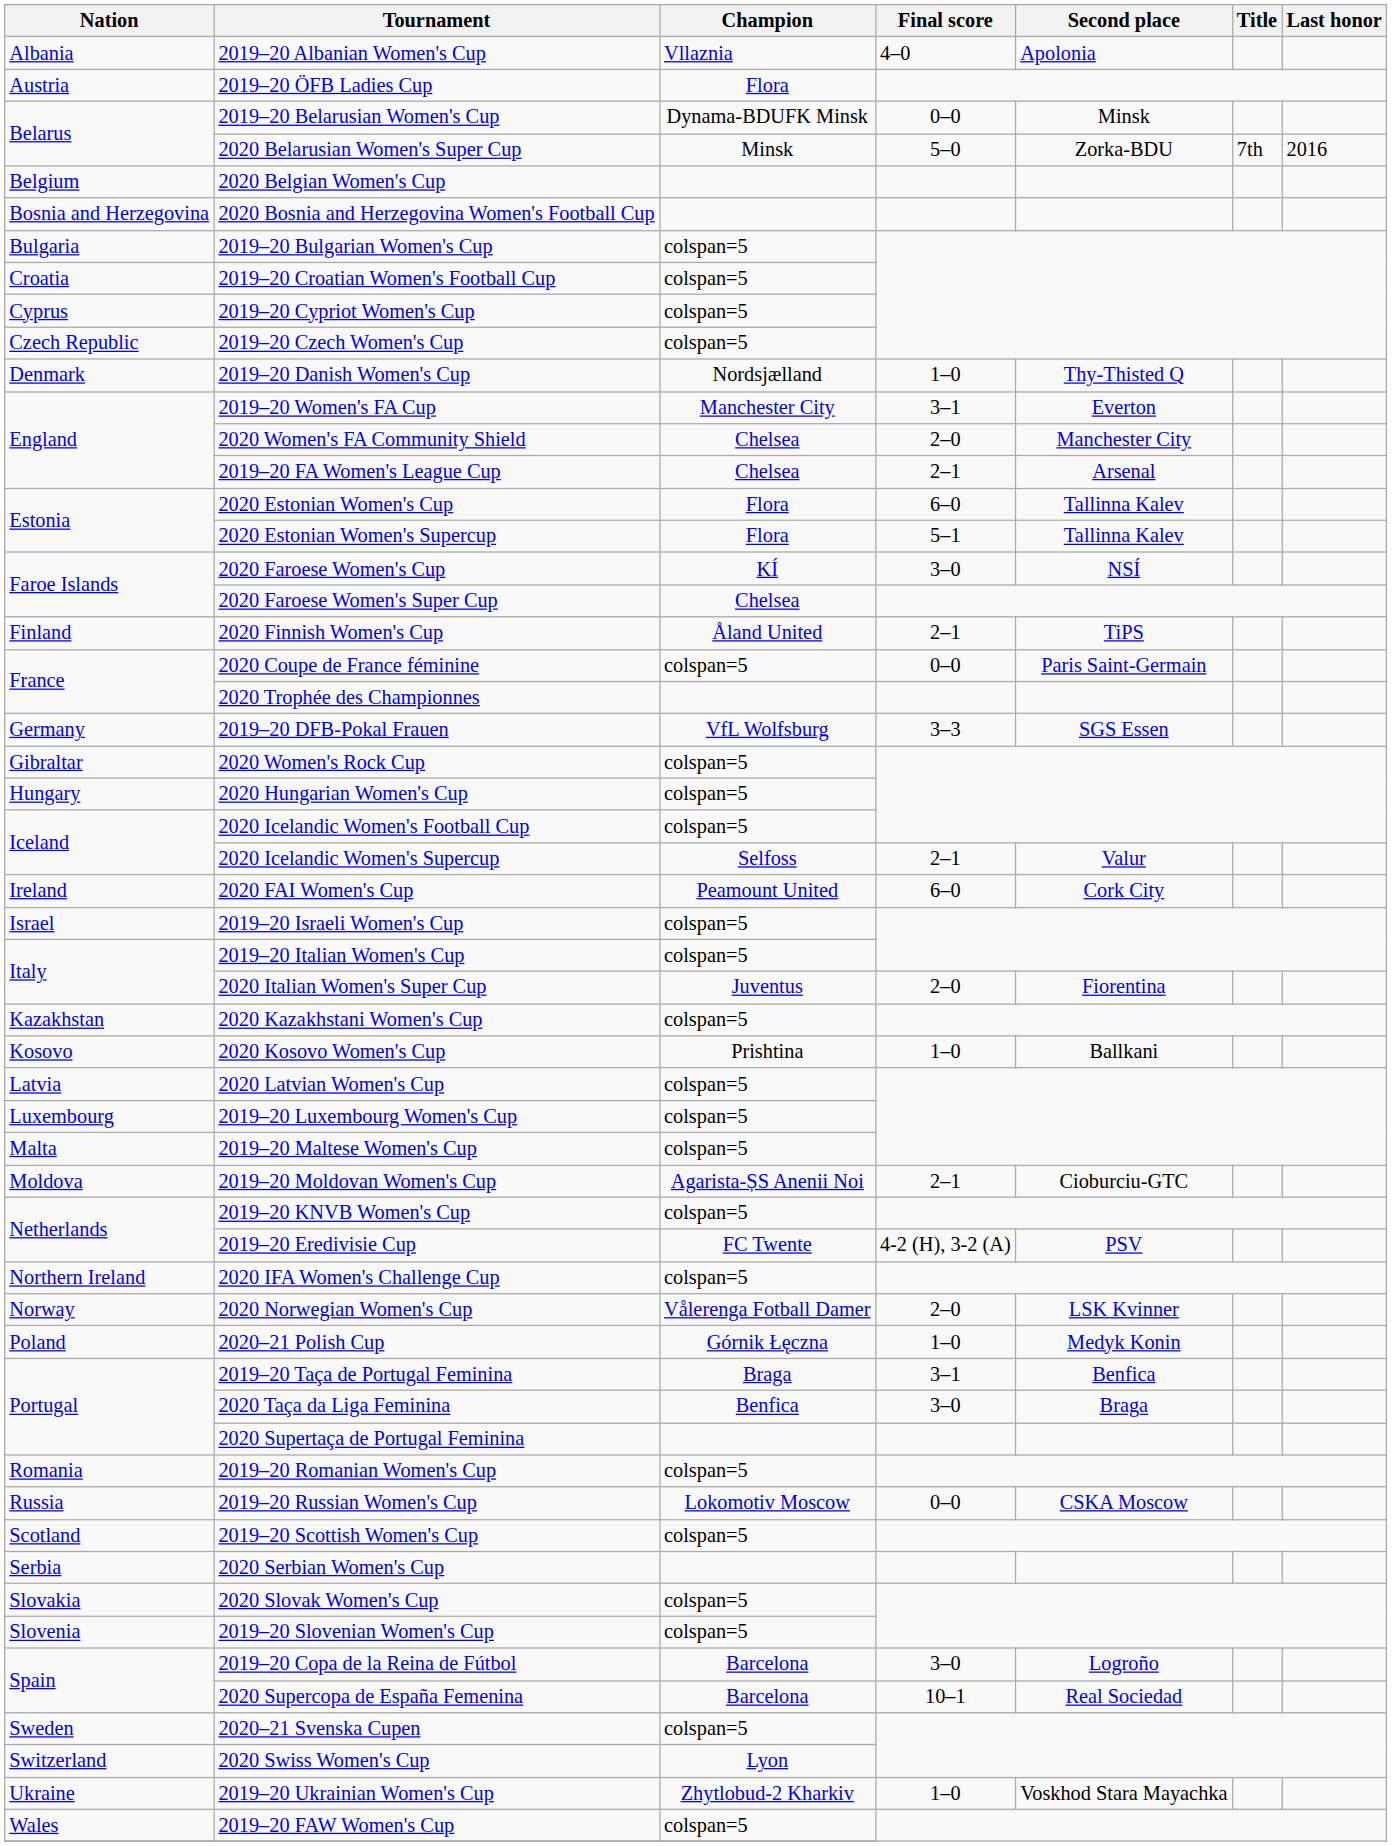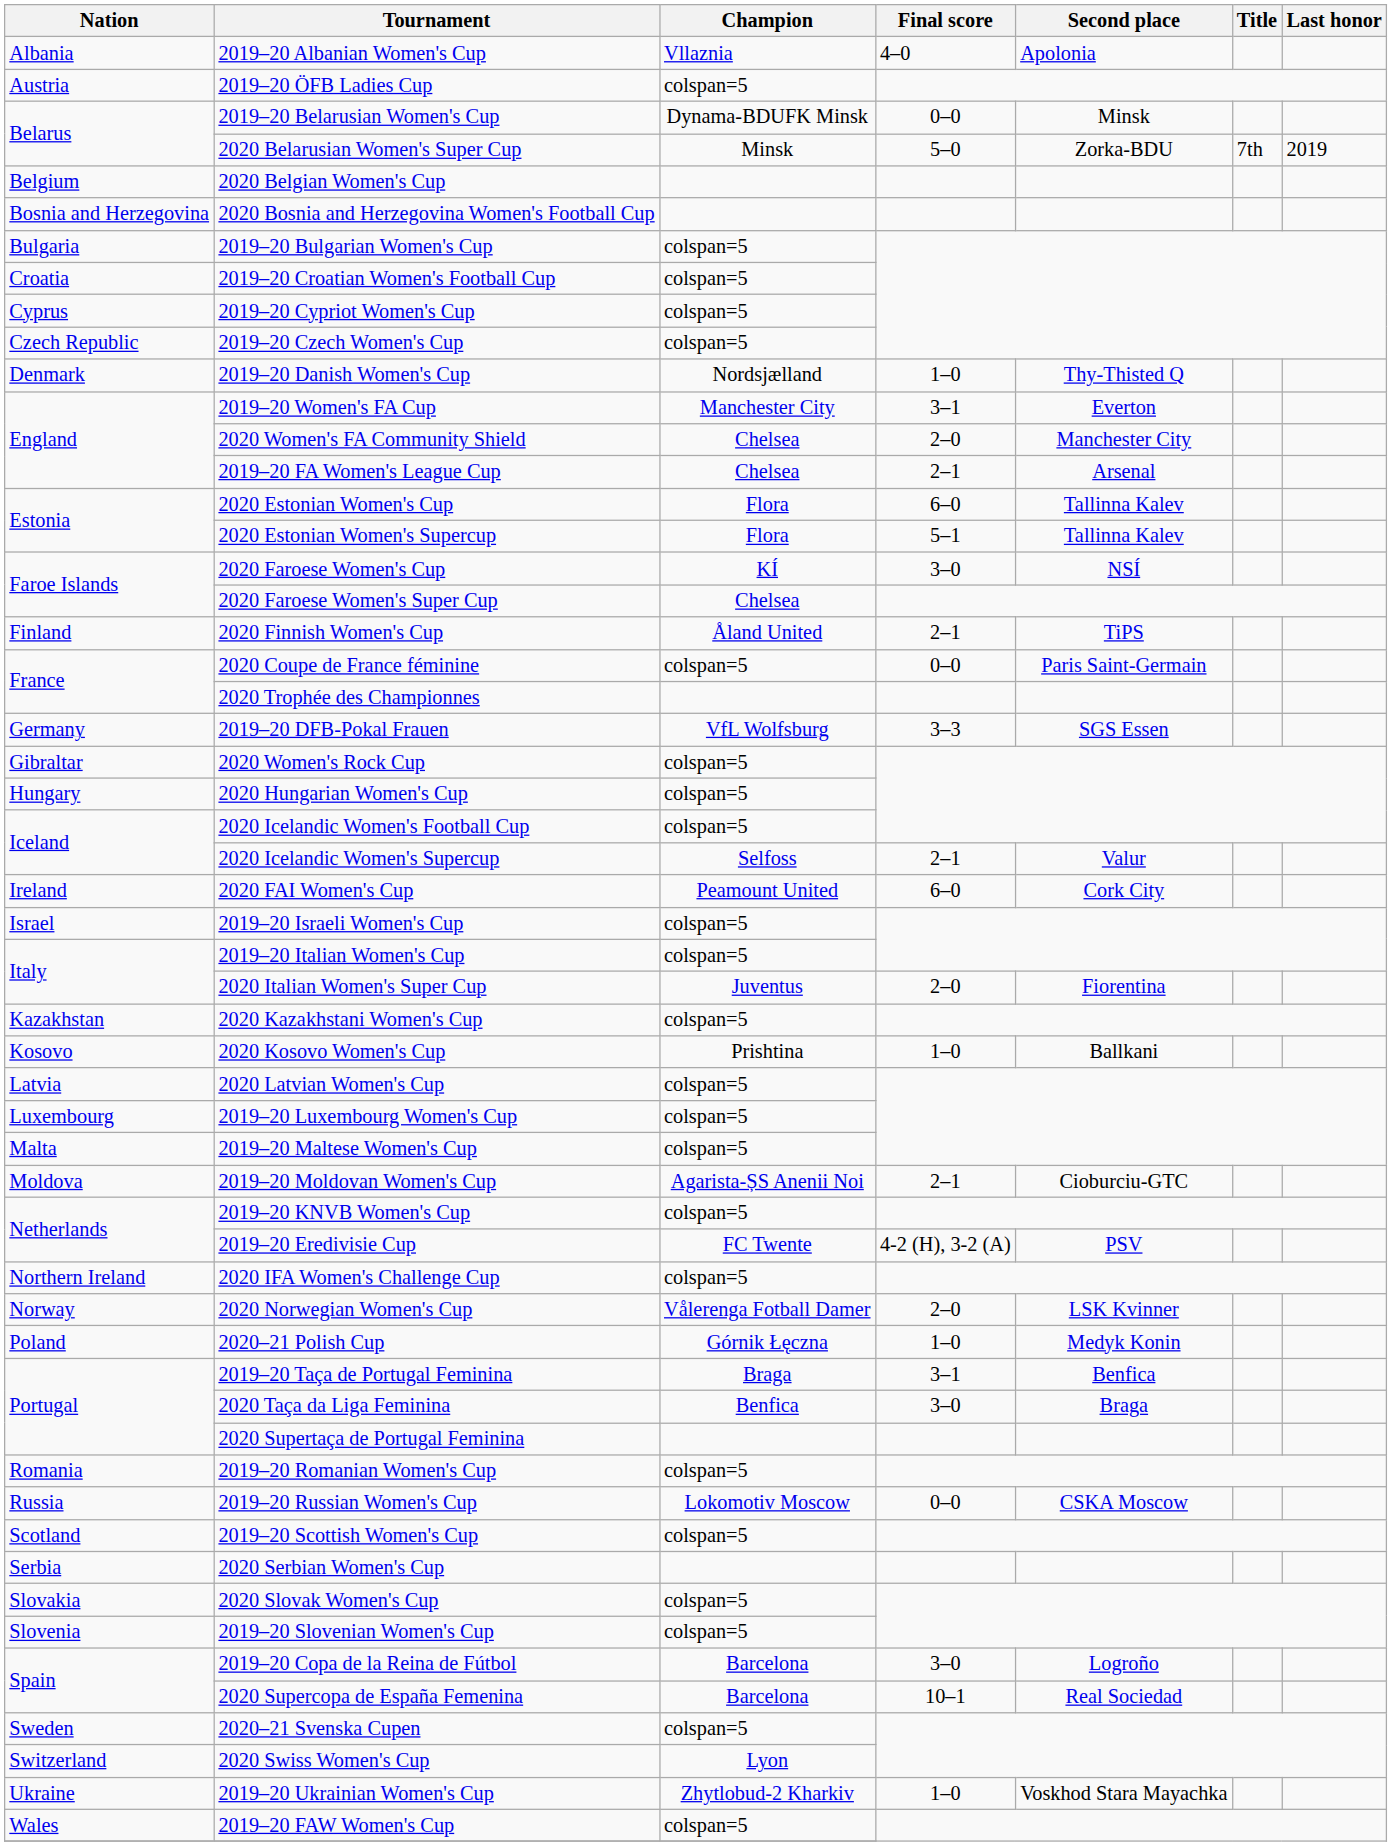(767, 85) Flora -> (706, 85) colspan=5
(1307, 149) 2016 -> (1307, 149) 2019
